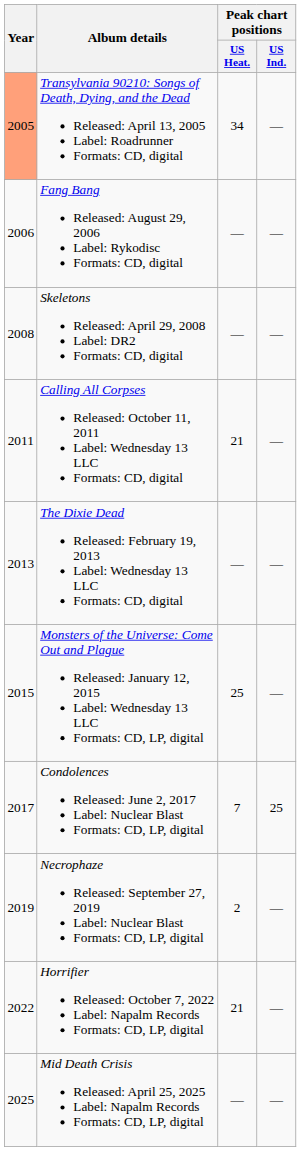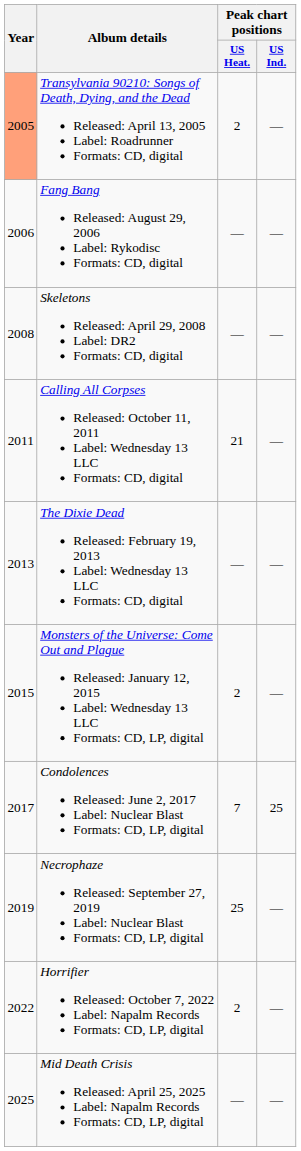(237, 126) 34 -> (237, 126) 2
(237, 692) 25 -> (237, 692) 2
(237, 907) 2 -> (237, 907) 25
(237, 1007) 21 -> (237, 1007) 2
